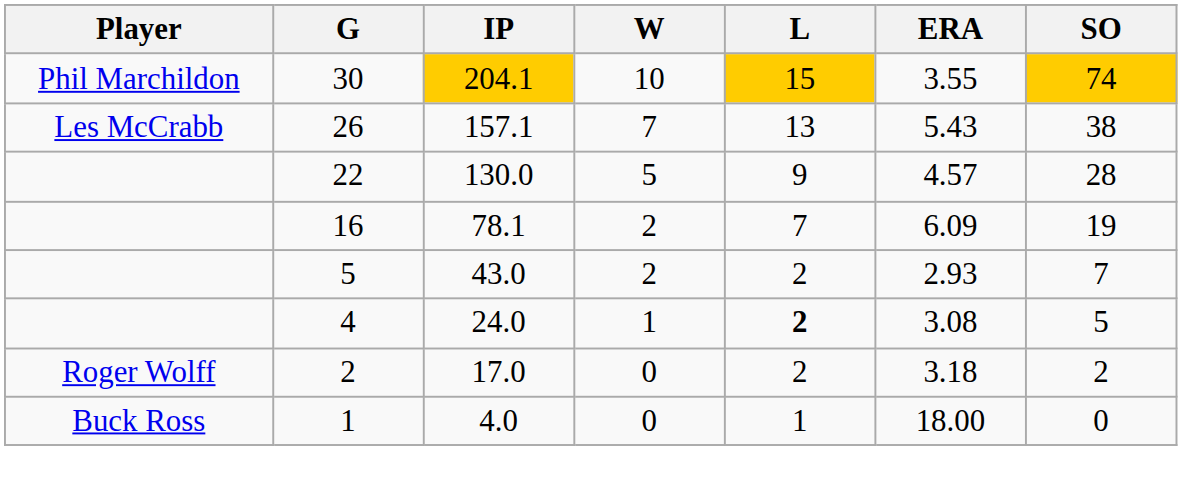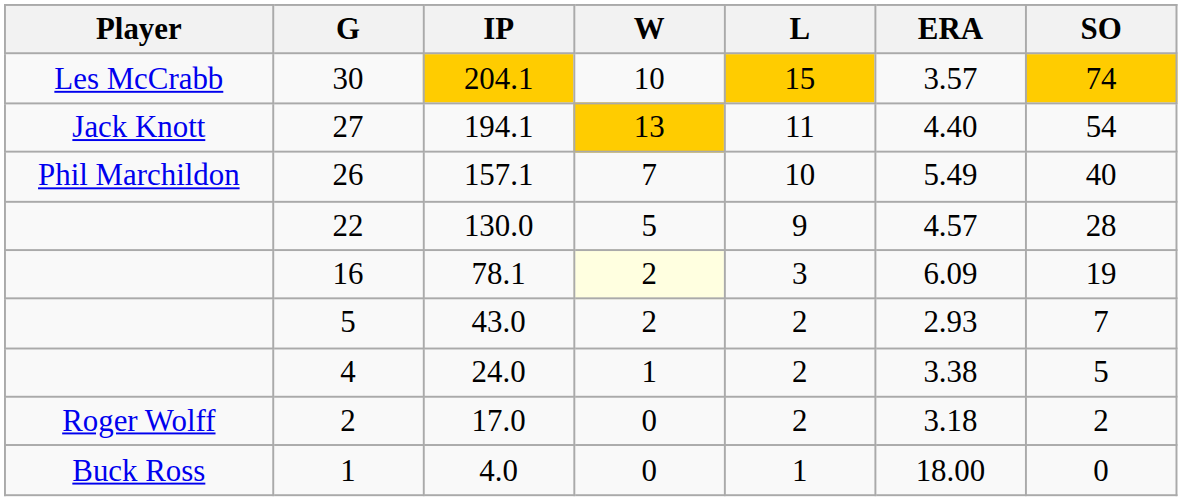(139, 77) Phil Marchildon -> (139, 77) Les McCrabb
(950, 77) 3.55 -> (950, 77) 3.57
+ row: (348, 126)
(139, 126) Les McCrabb -> (139, 175) Phil Marchildon
(800, 126) 13 -> (800, 175) 10
(950, 126) 5.43 -> (950, 175) 5.49
(1101, 126) 38 -> (1101, 175) 40
(649, 224) no background -> (649, 273) lightyellow background
(800, 224) 7 -> (800, 273) 3
(800, 322) bold -> (800, 371) normal
(950, 322) 3.08 -> (950, 371) 3.38
